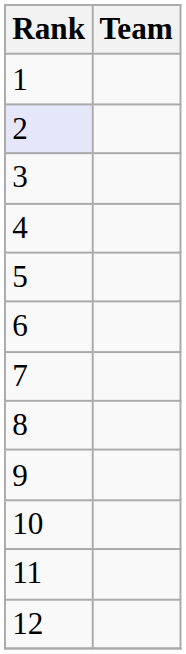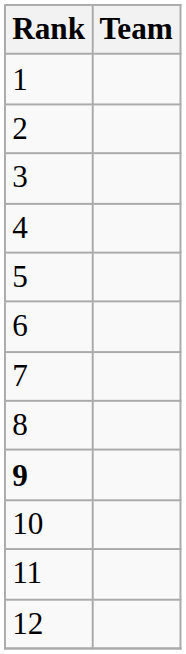(20, 128) lavender background -> (20, 128) no background
(20, 474) normal -> (20, 474) bold
